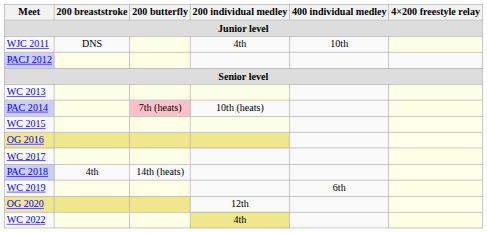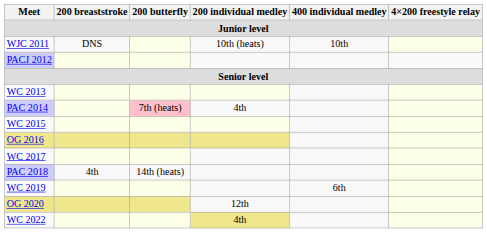(240, 44) 4th -> (240, 44) 10th (heats)
(240, 108) 10th (heats) -> (240, 108) 4th
